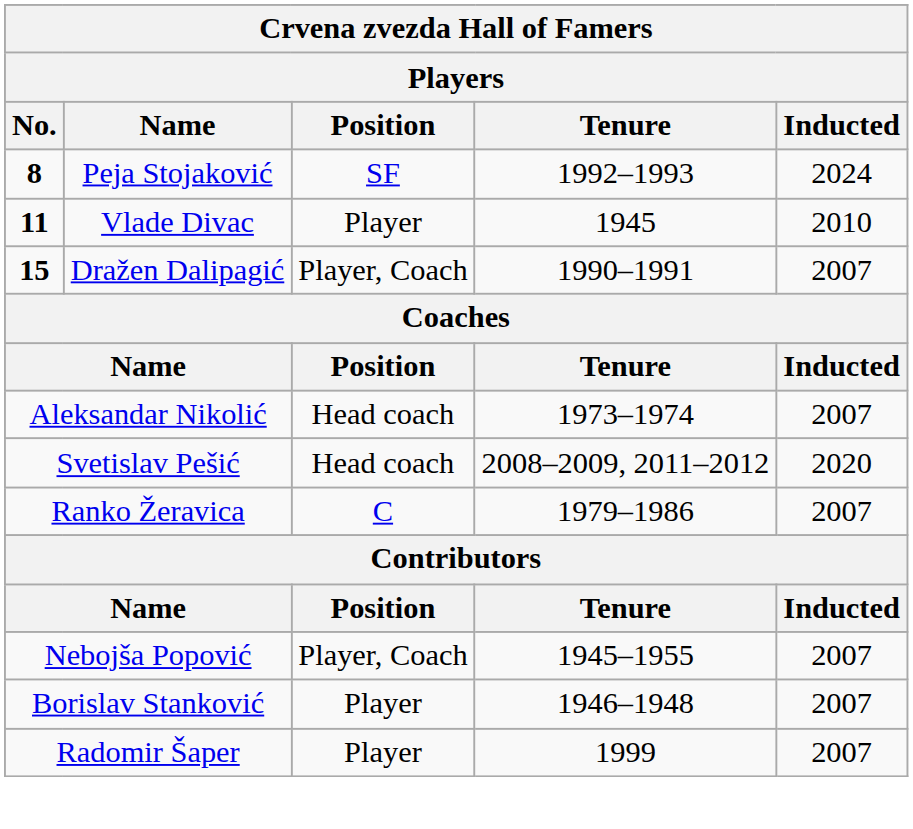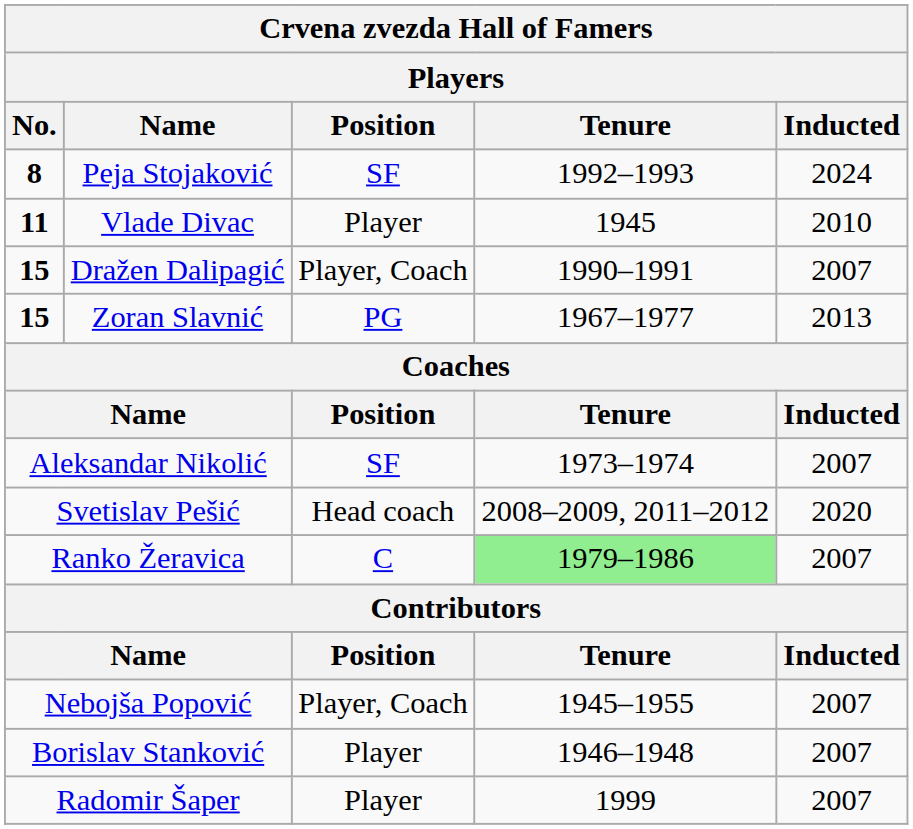+ row: (178, 317)
(383, 414) Head coach -> (383, 462) SF
(625, 510) no background -> (625, 558) lightgreen background
